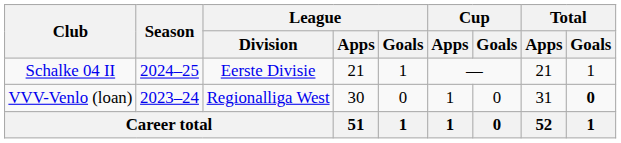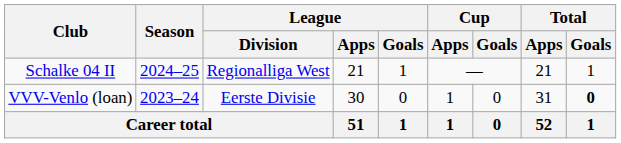(268, 71) Eerste Divisie -> (268, 71) Regionalliga West
(268, 97) Regionalliga West -> (268, 97) Eerste Divisie
